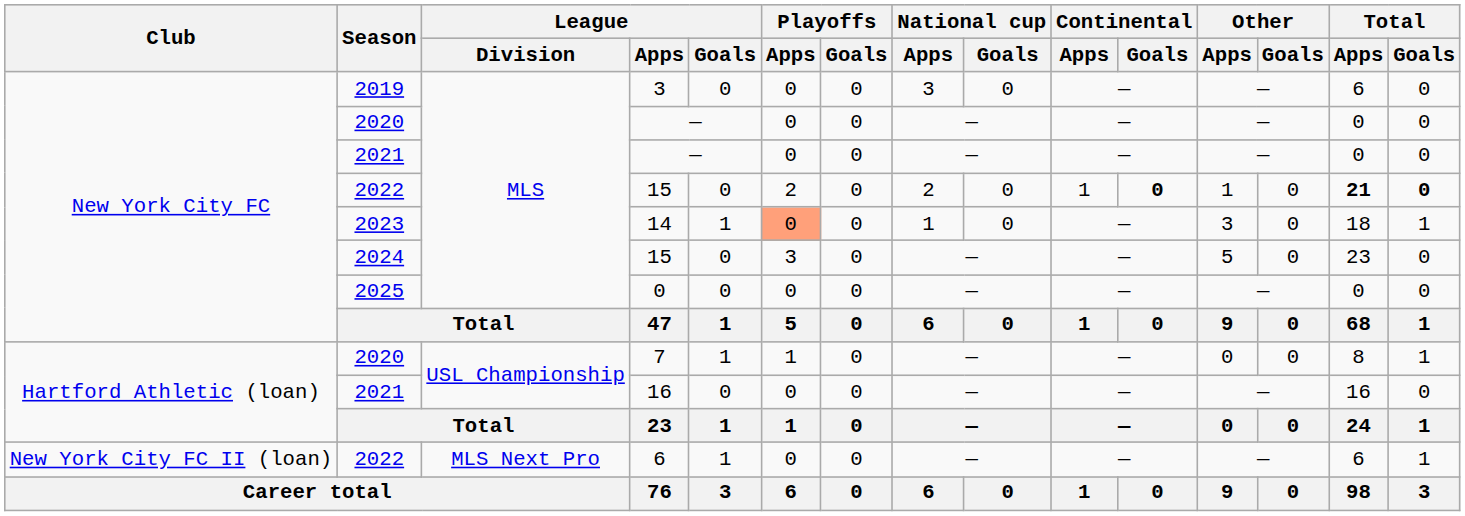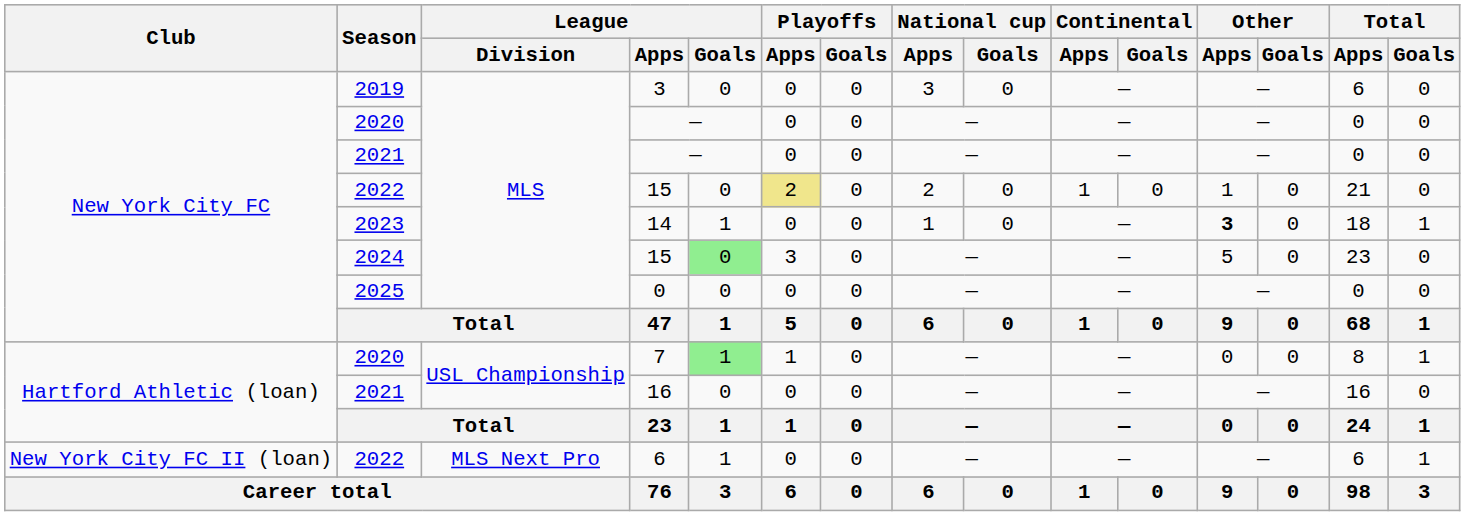(791, 190) no background -> (791, 190) khaki background
(1157, 190) bold -> (1157, 190) normal
(1359, 190) bold -> (1359, 190) normal
(1424, 190) bold -> (1424, 190) normal
(791, 224) lightsalmon background -> (791, 224) no background
(1227, 224) normal -> (1227, 224) bold
(725, 257) no background -> (725, 257) lightgreen background
(725, 359) no background -> (725, 359) lightgreen background
